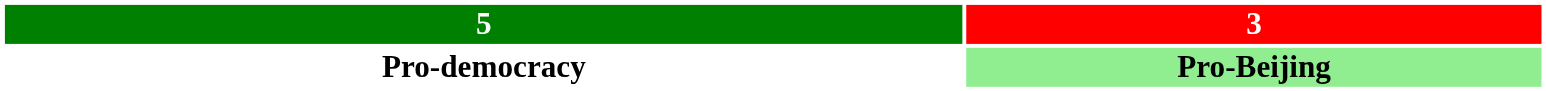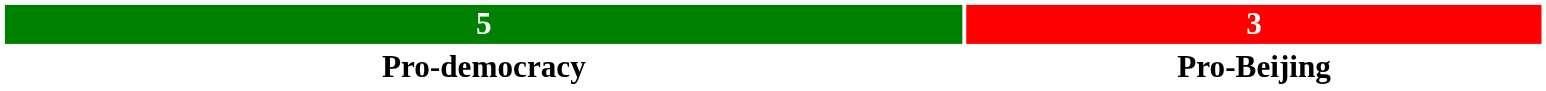(1254, 66) lightgreen background -> (1254, 66) no background
